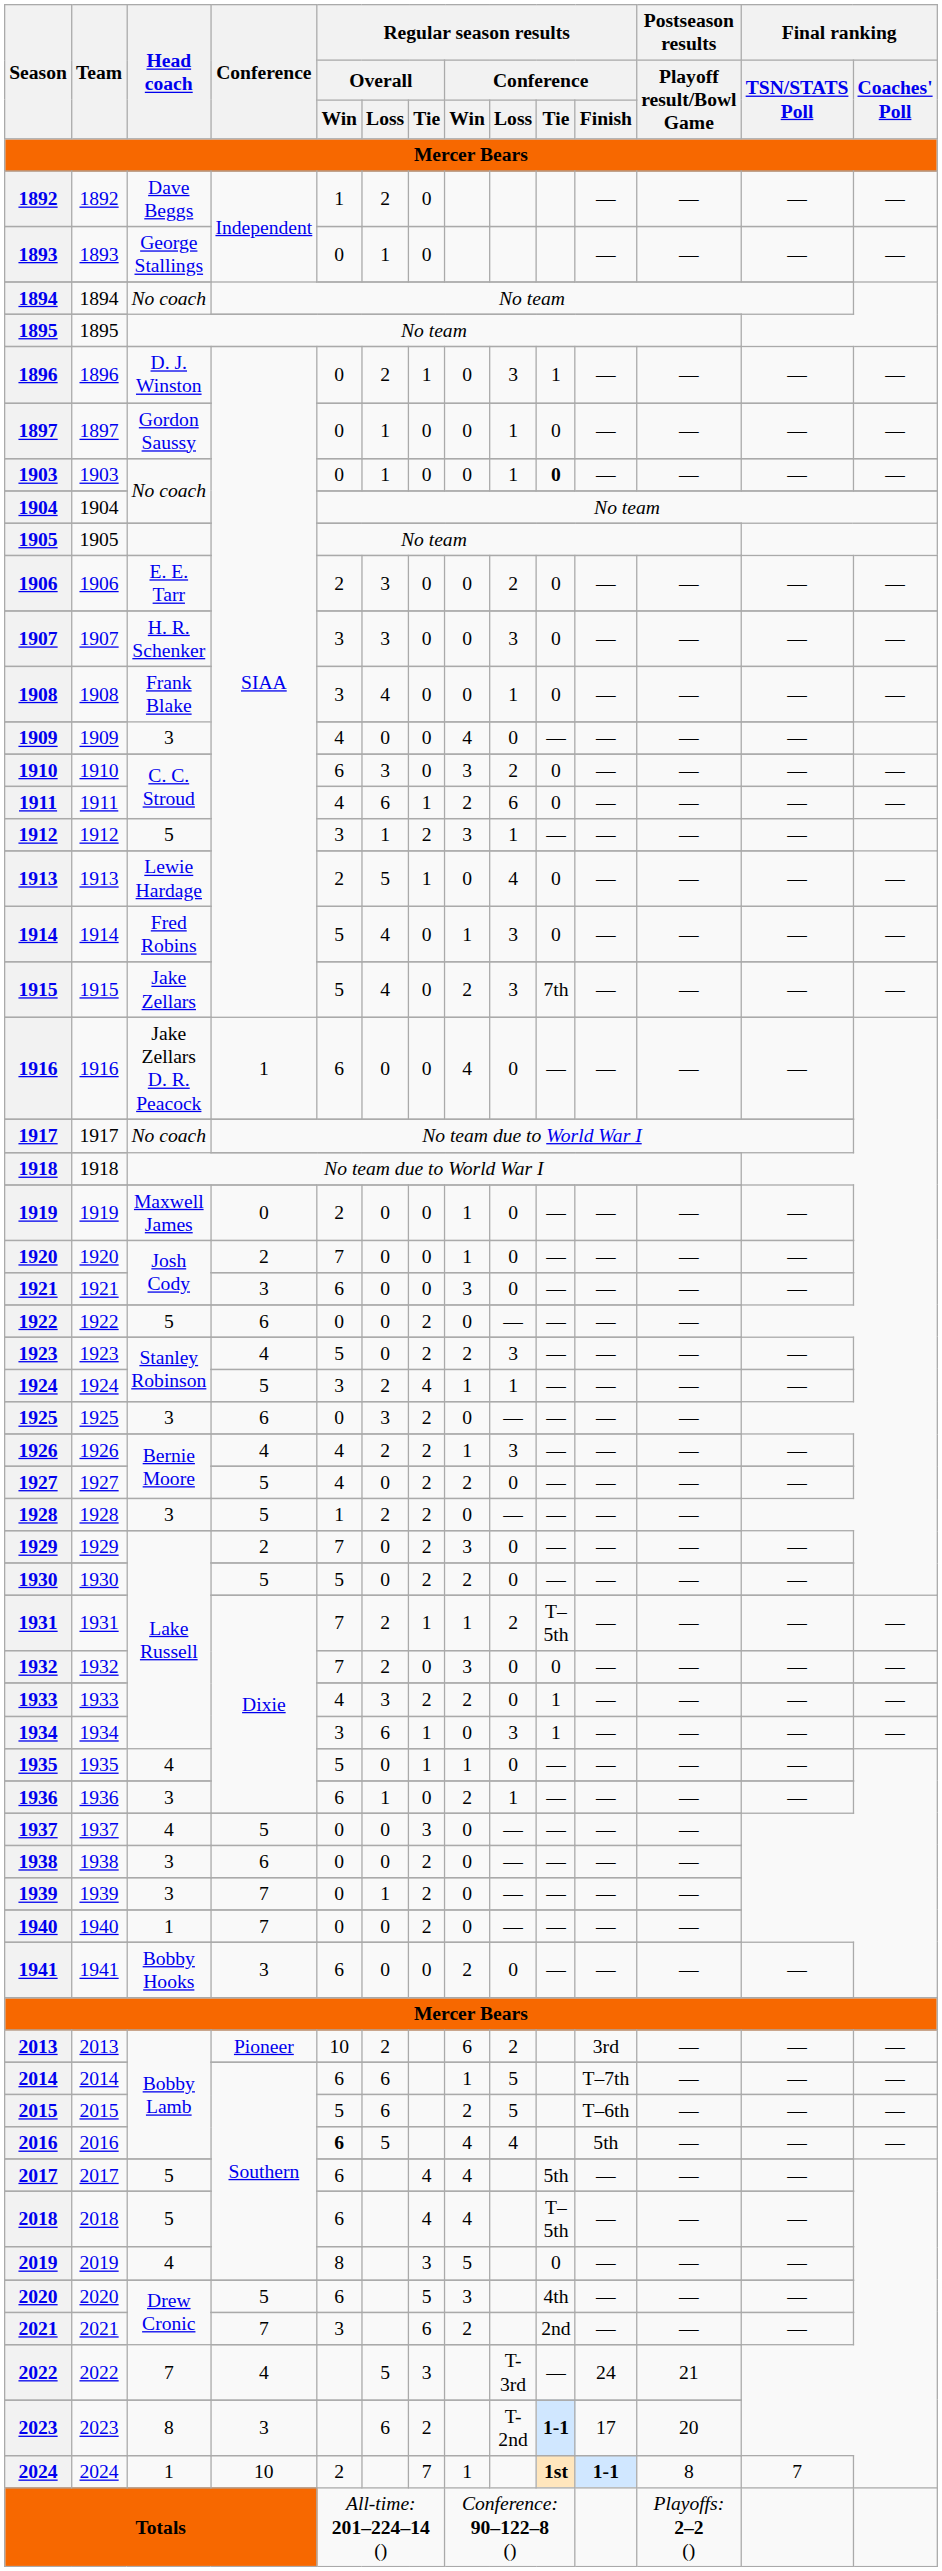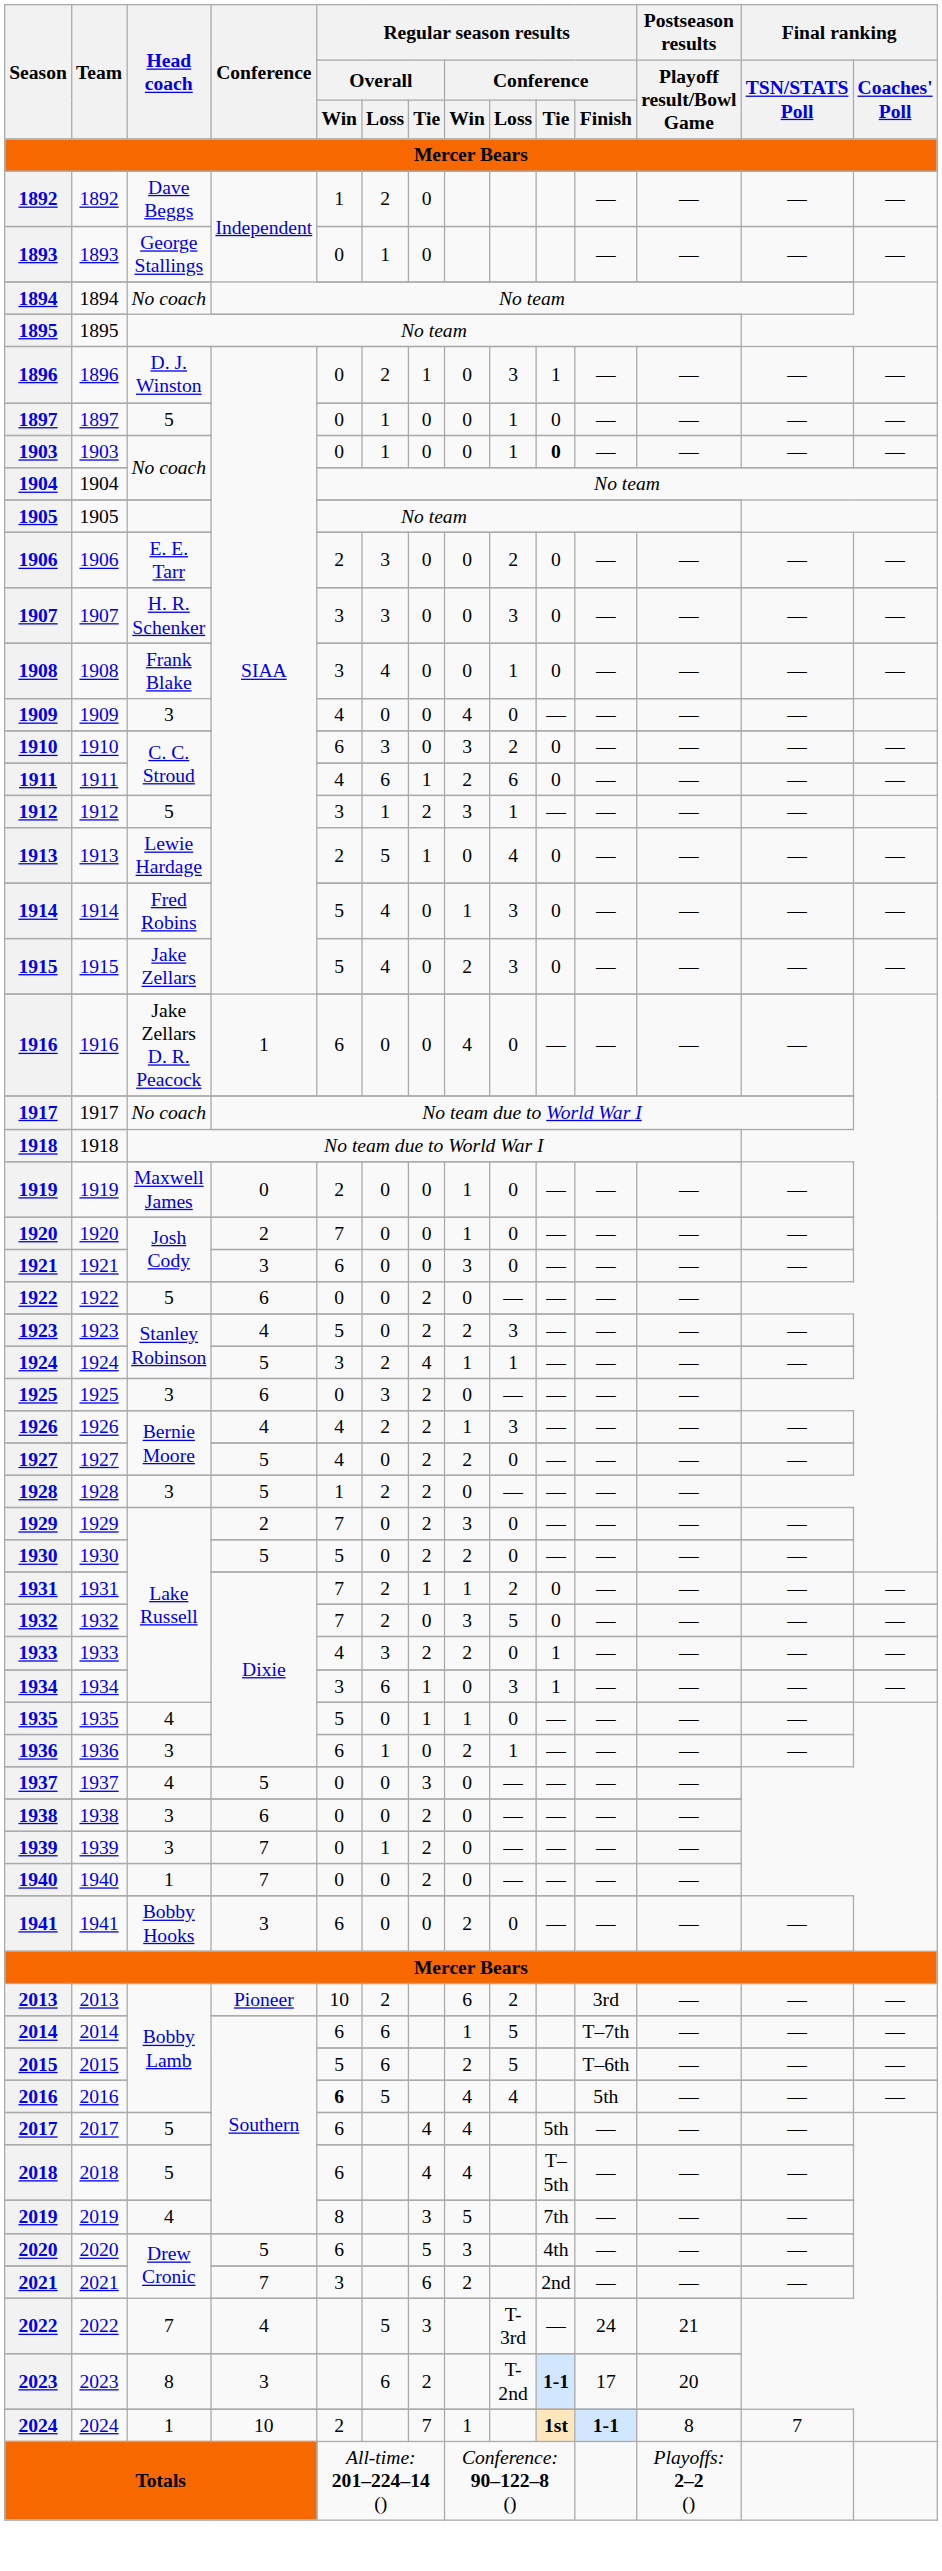(169, 430) Gordon Saussy -> (169, 418) 5
(556, 990) 7th -> (556, 966) 0
(556, 1623) T–5th -> (556, 1588) 0
(513, 1667) 0 -> (513, 1620) 5
(556, 2263) 0 -> (556, 2216) 7th
